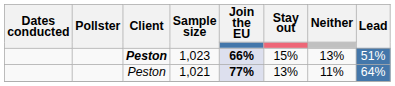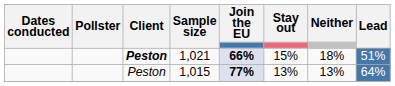(195, 56) 1,023 -> (195, 56) 1,021
(332, 56) 13% -> (332, 56) 18%
(195, 72) 1,021 -> (195, 72) 1,015
(332, 72) 11% -> (332, 72) 13%
